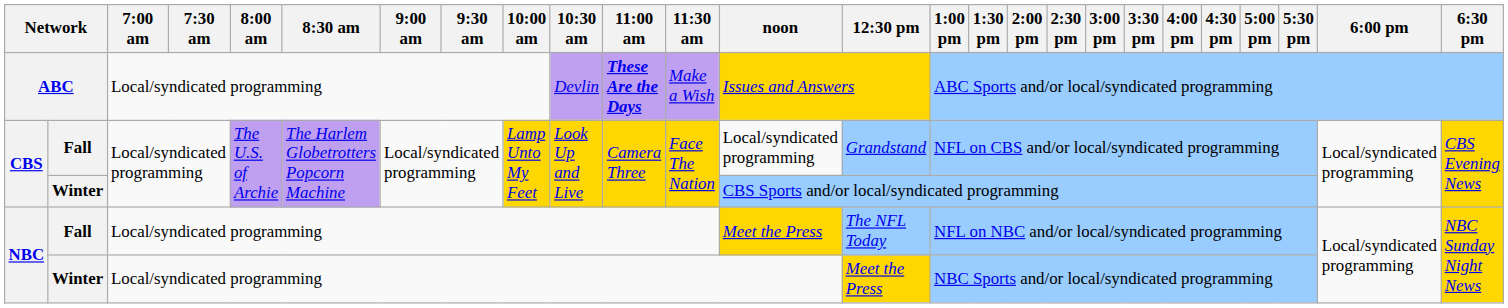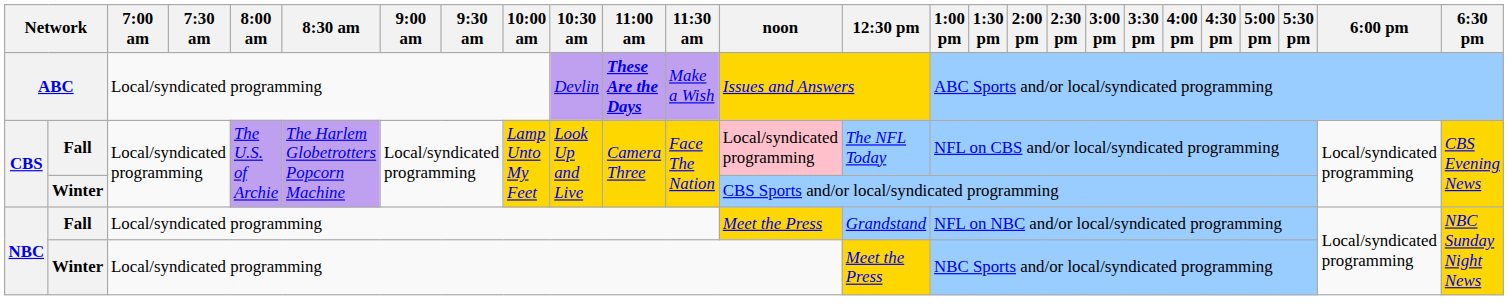(780, 147) no background -> (780, 147) pink background
(886, 147) Grandstand -> (876, 147) The NFL Today
(876, 231) The NFL Today -> (886, 223) Grandstand
